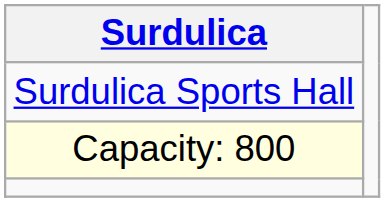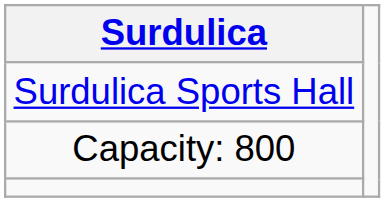(184, 149) lightyellow background -> (184, 149) no background
